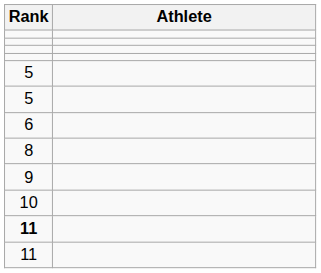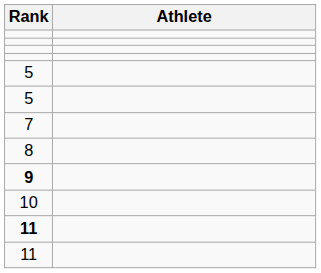(29, 125) 6 -> (29, 125) 7
(29, 176) normal -> (29, 176) bold
